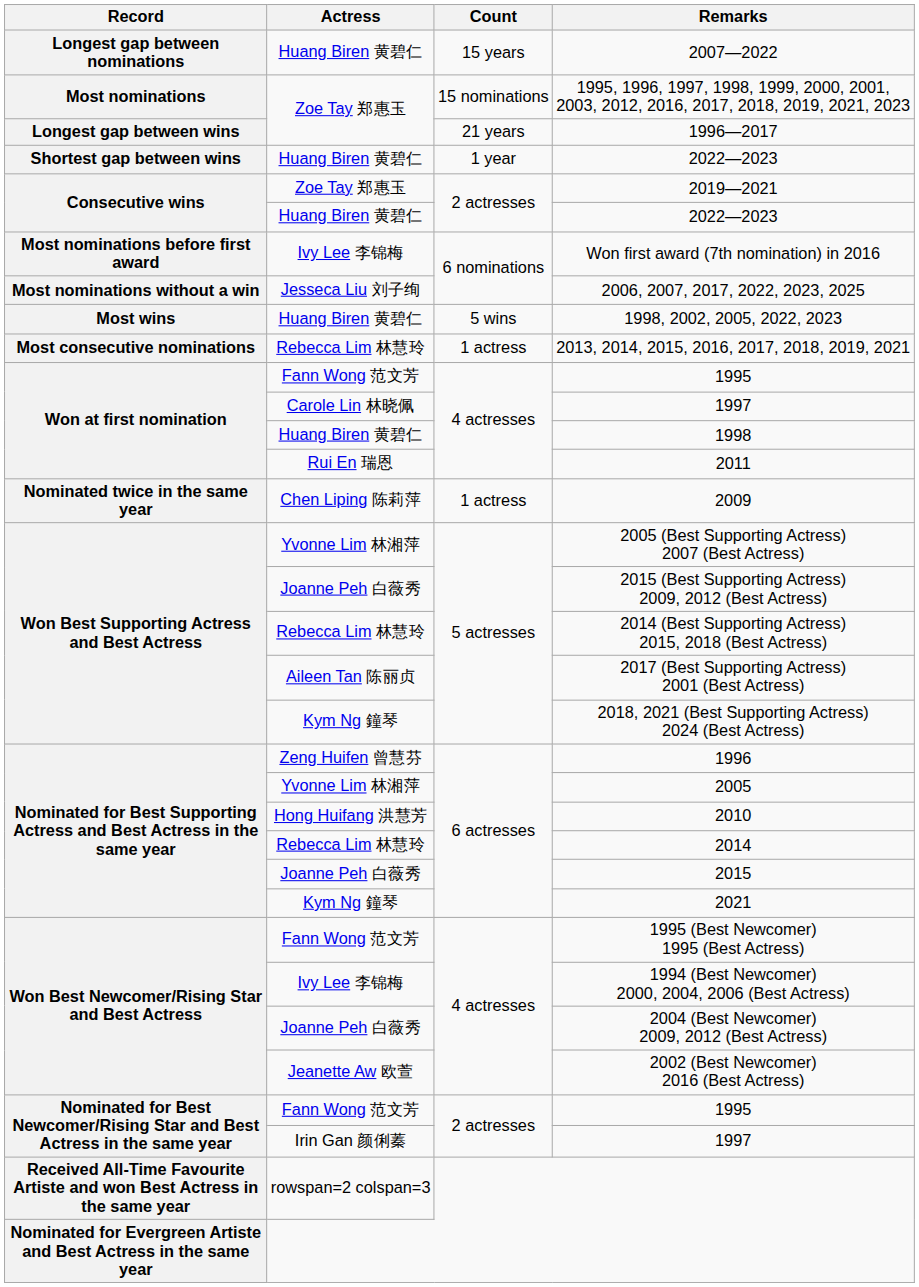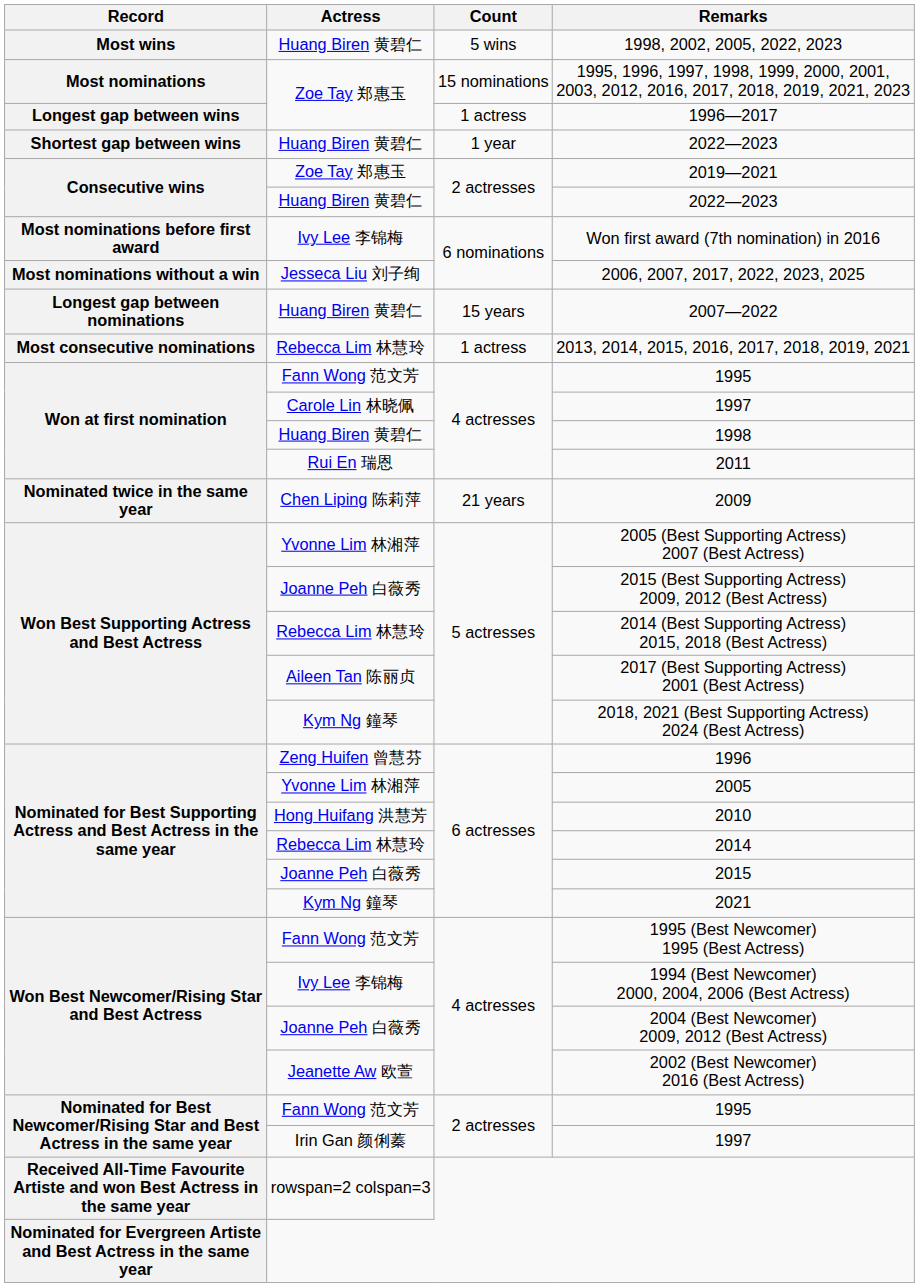rows swapped: (136, 319) <-> (136, 52)
(493, 131) 21 years -> (493, 116) 1 actress
(493, 500) 1 actress -> (493, 500) 21 years
